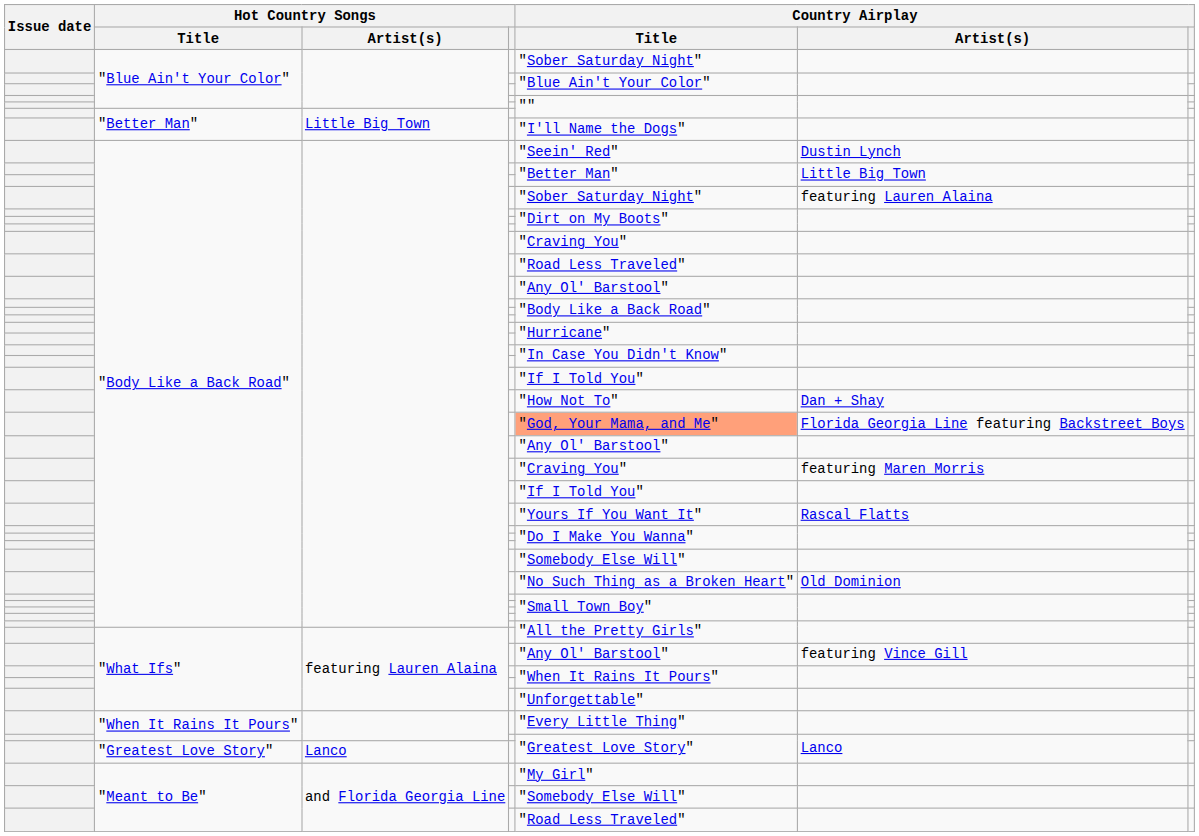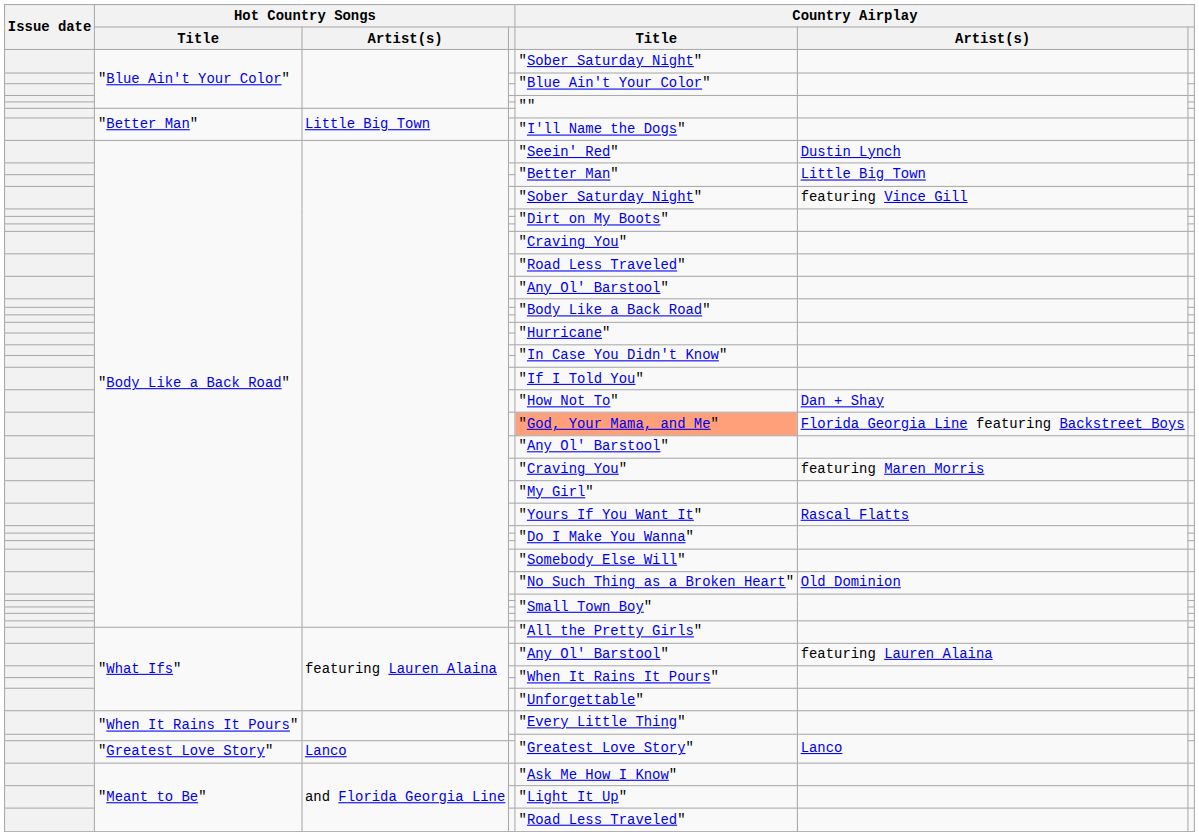(897, 197) featuring Lauren Alaina -> (884, 197) featuring Vince Gill
(581, 492) "If I Told You" -> (556, 492) "My Girl"
(884, 654) featuring Vince Gill -> (897, 654) featuring Lauren Alaina
(556, 774) "My Girl" -> (598, 774) "Ask Me How I Know"
(602, 797) "Somebody Else Will" -> (573, 797) "Light It Up"
